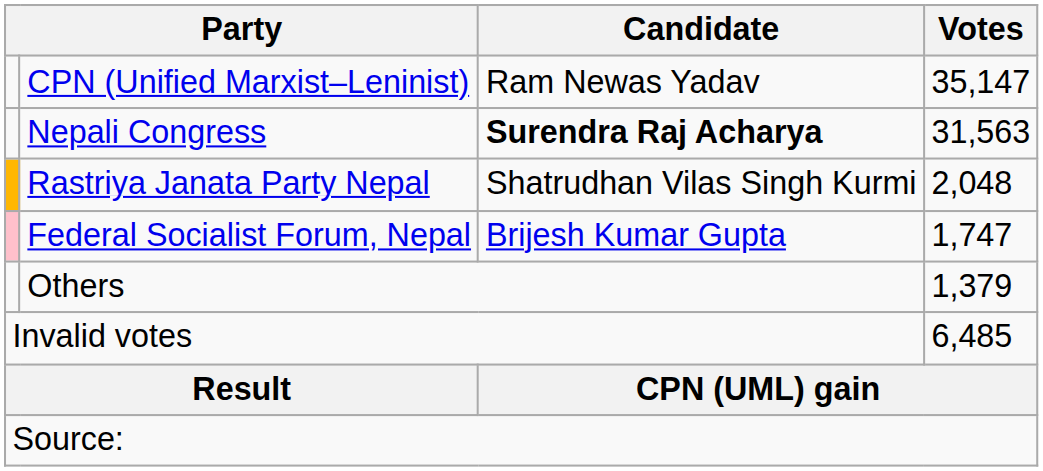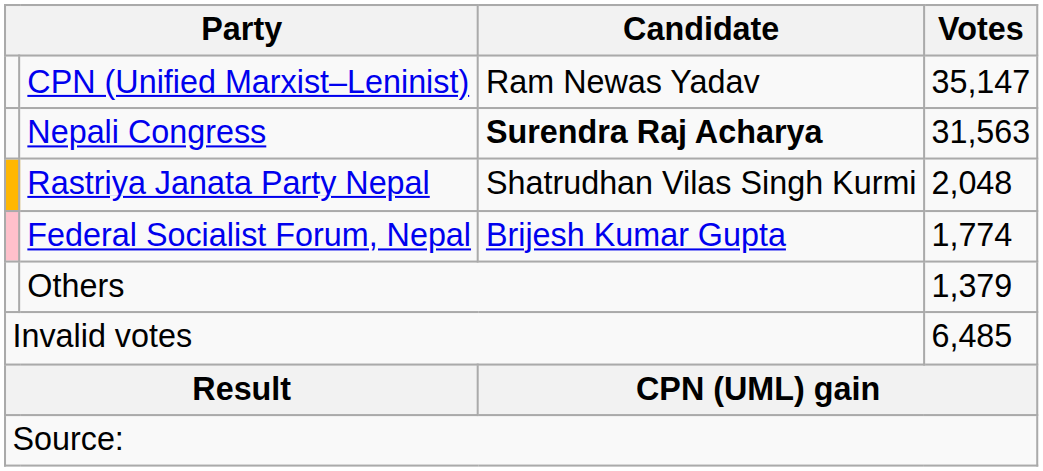(972, 235) 1,747 -> (972, 235) 1,774
